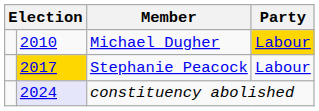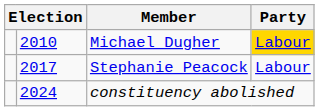(38, 68) gold background -> (38, 68) no background
(38, 93) lavender background -> (38, 93) no background
